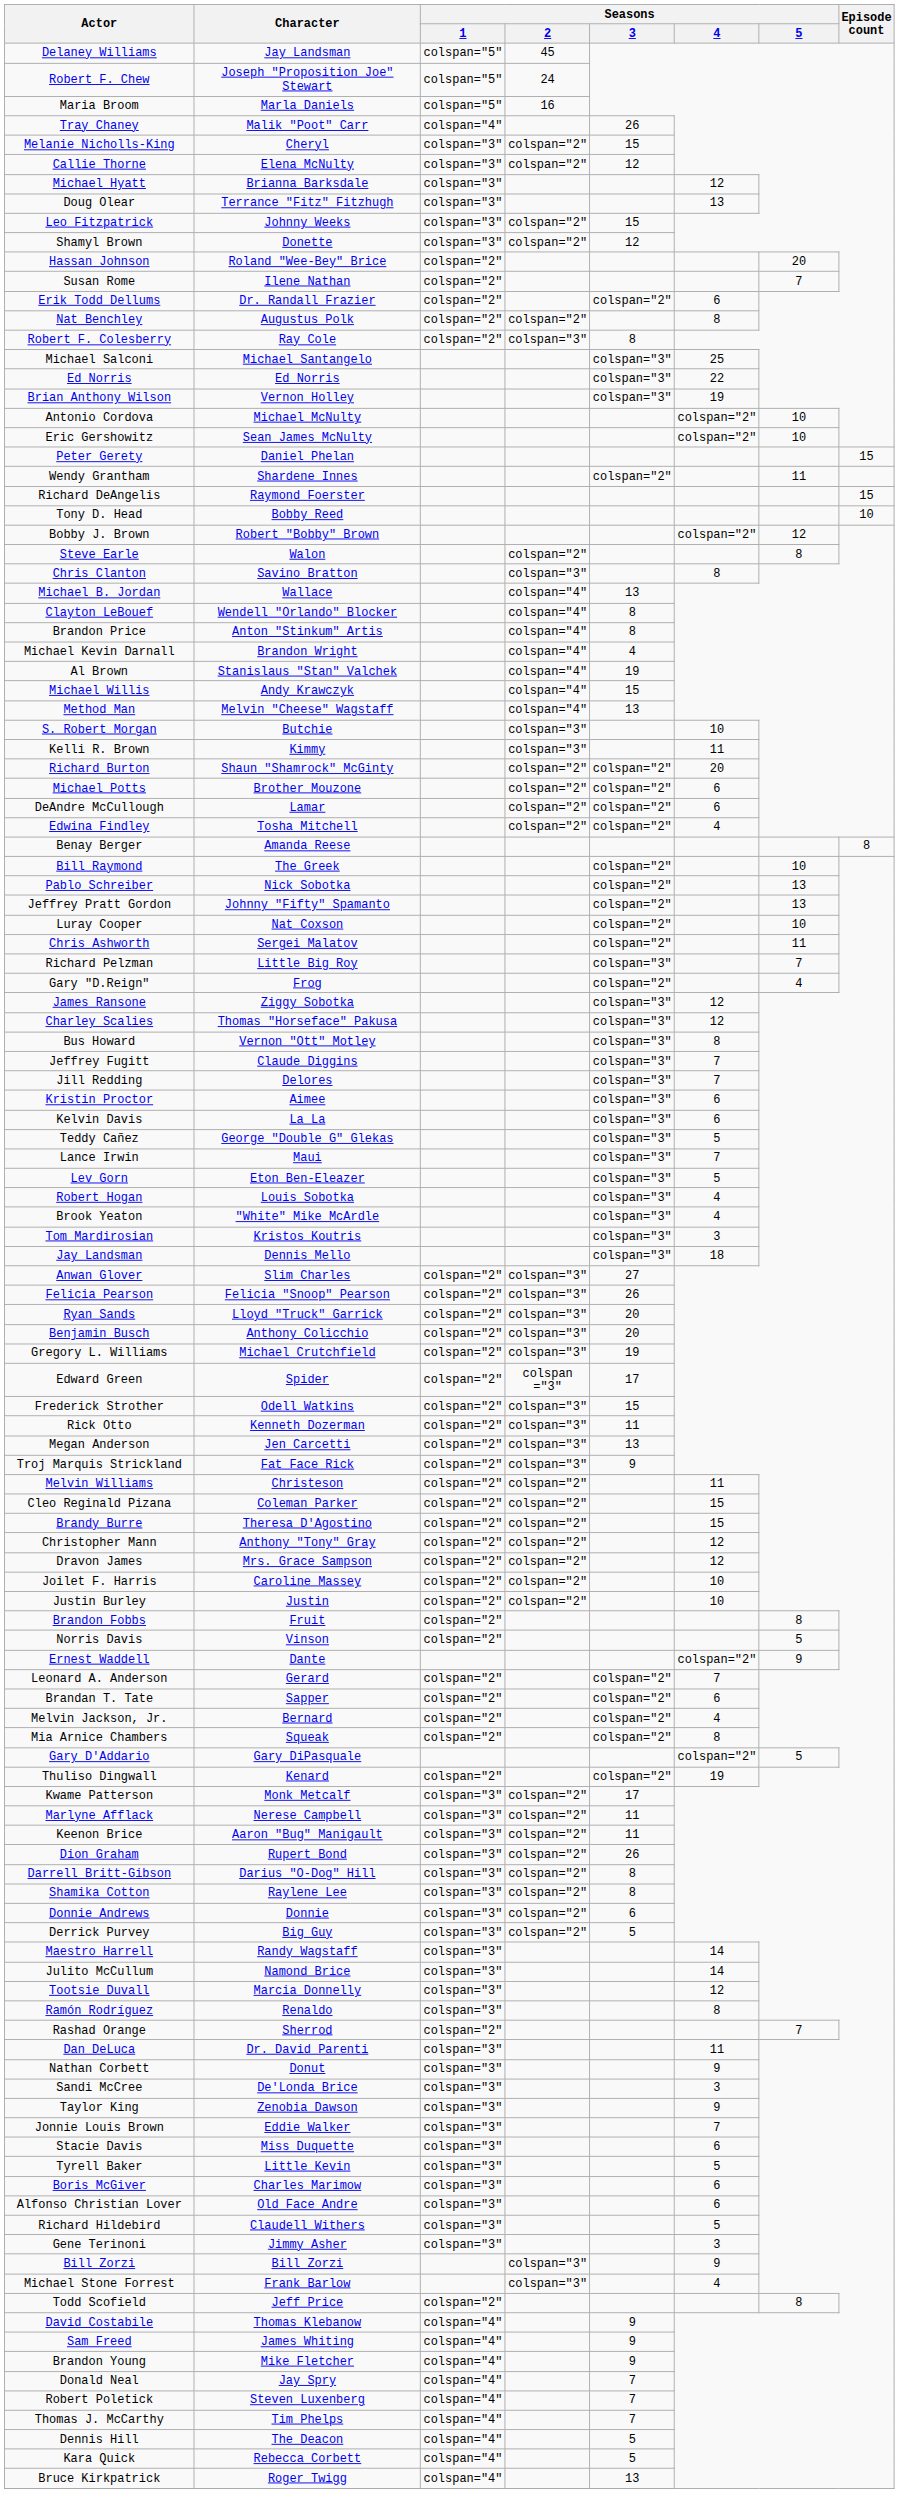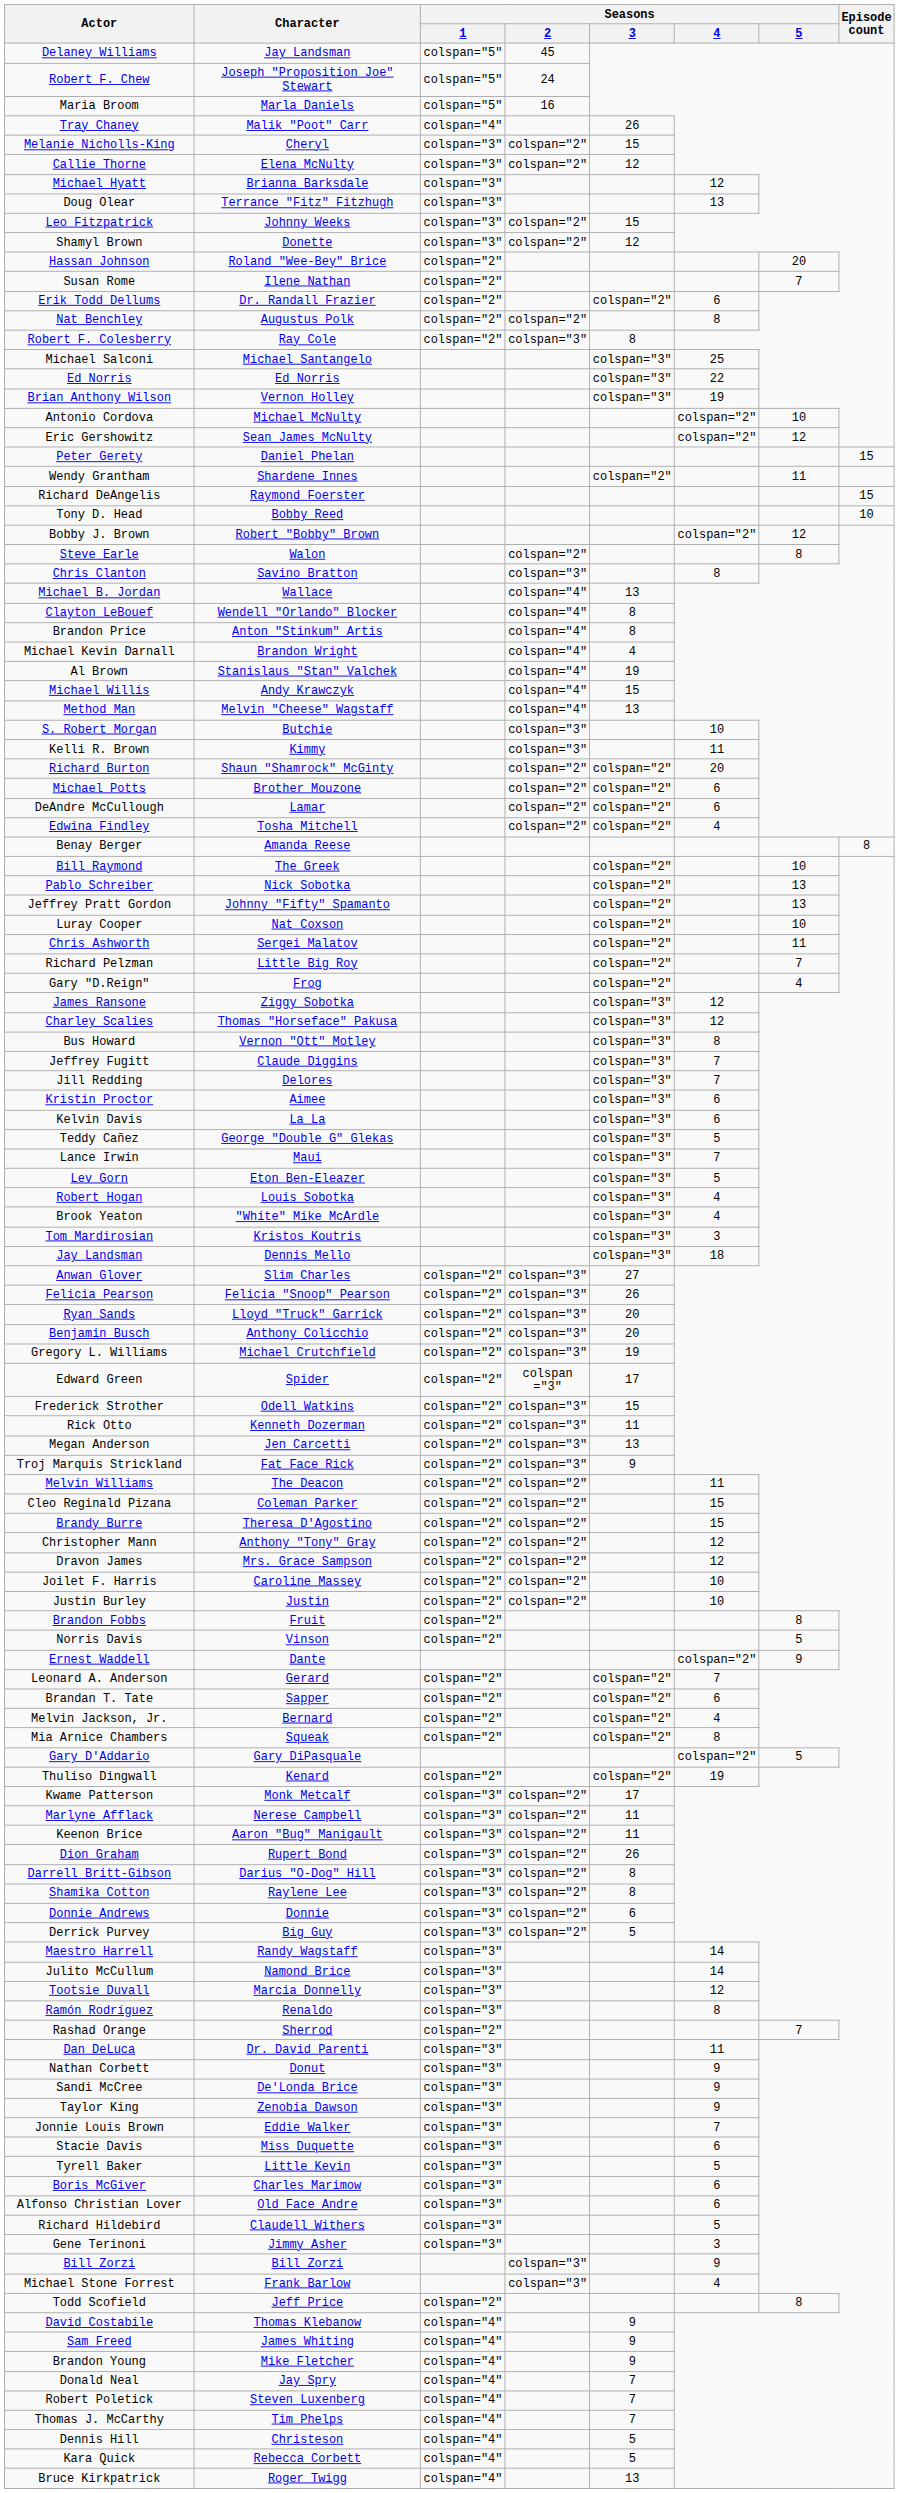(799, 437) 10 -> (799, 437) 12
(632, 964) colspan="3" -> (632, 964) colspan="2"
(307, 1484) Christeson -> (307, 1484) The Deacon
(717, 2089) 3 -> (717, 2089) 9
(307, 2439) The Deacon -> (307, 2439) Christeson
